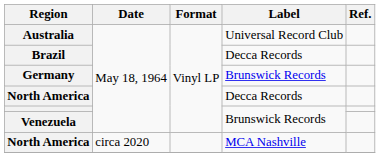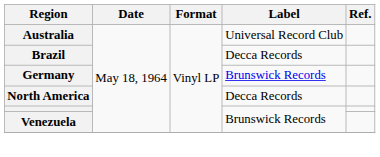- row: (48, 142)
